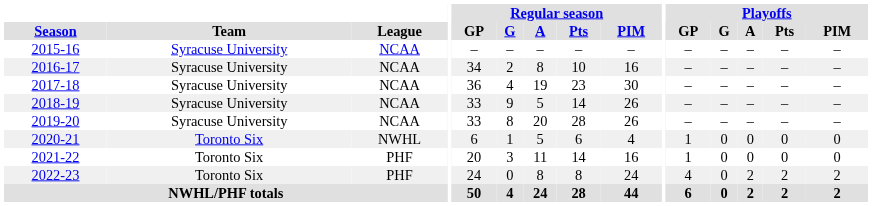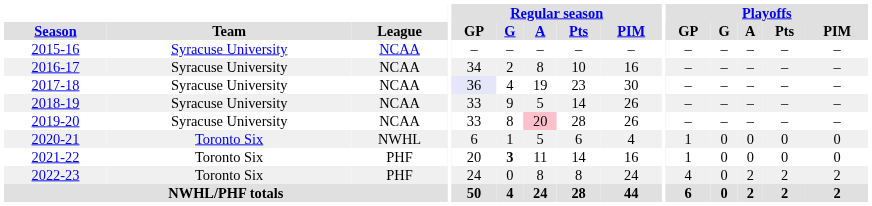(474, 85) no background -> (474, 85) lavender background
(540, 121) no background -> (540, 121) pink background
(510, 157) normal -> (510, 157) bold
